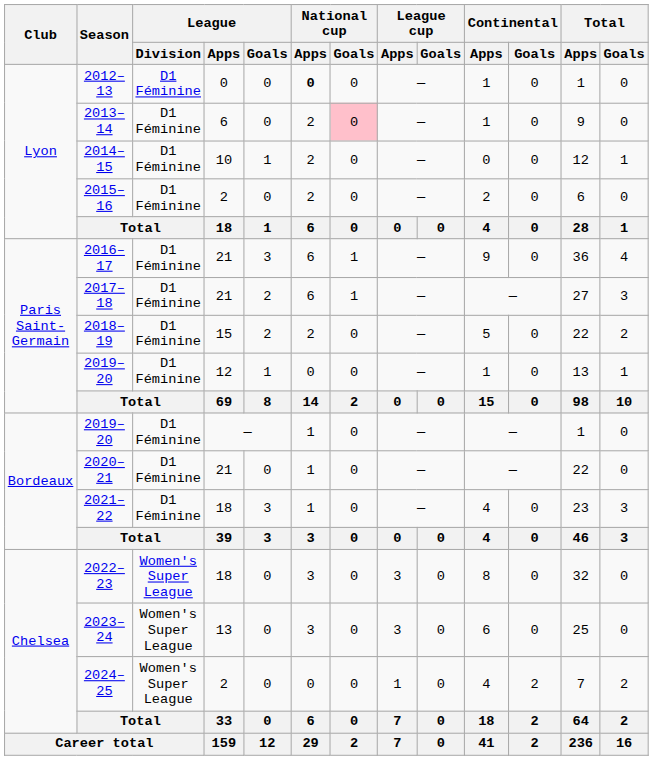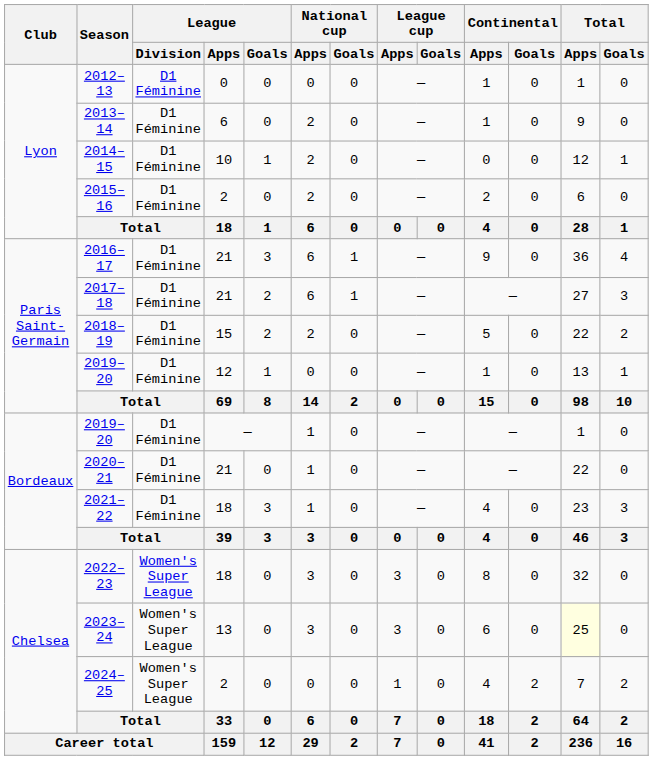(311, 84) bold -> (311, 84) normal
(354, 122) pink background -> (354, 122) no background
(581, 630) no background -> (581, 630) lightyellow background
